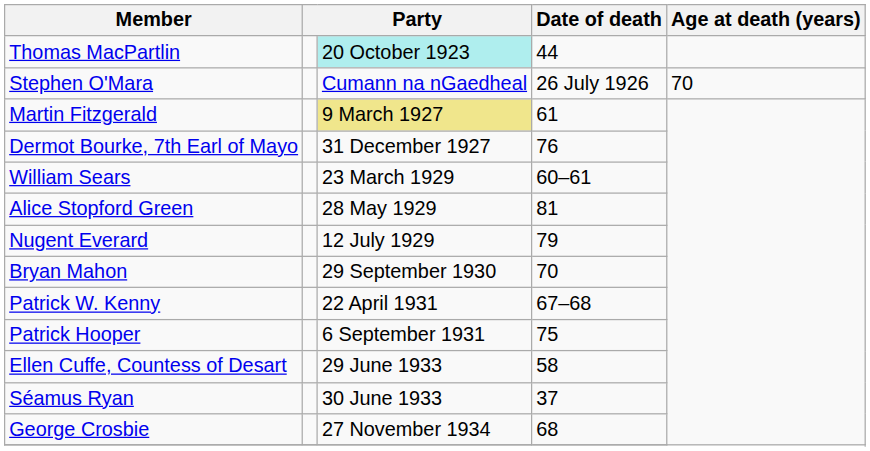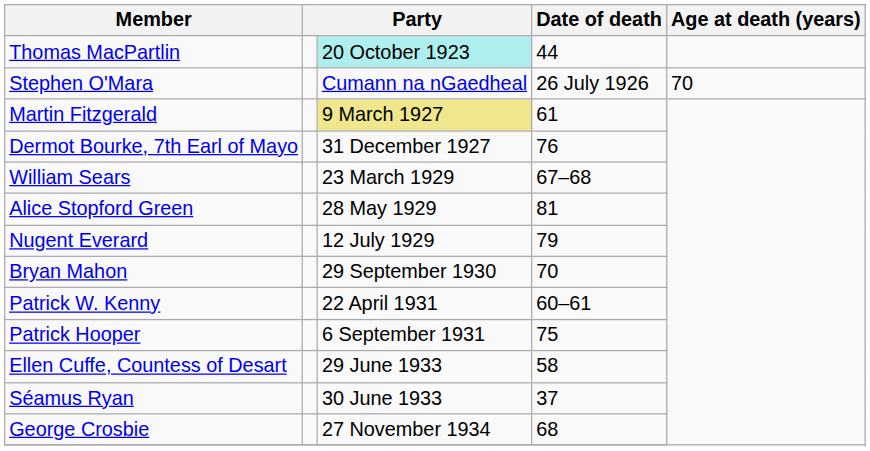(564, 177) 60–61 -> (564, 177) 67–68
(564, 303) 67–68 -> (564, 303) 60–61
